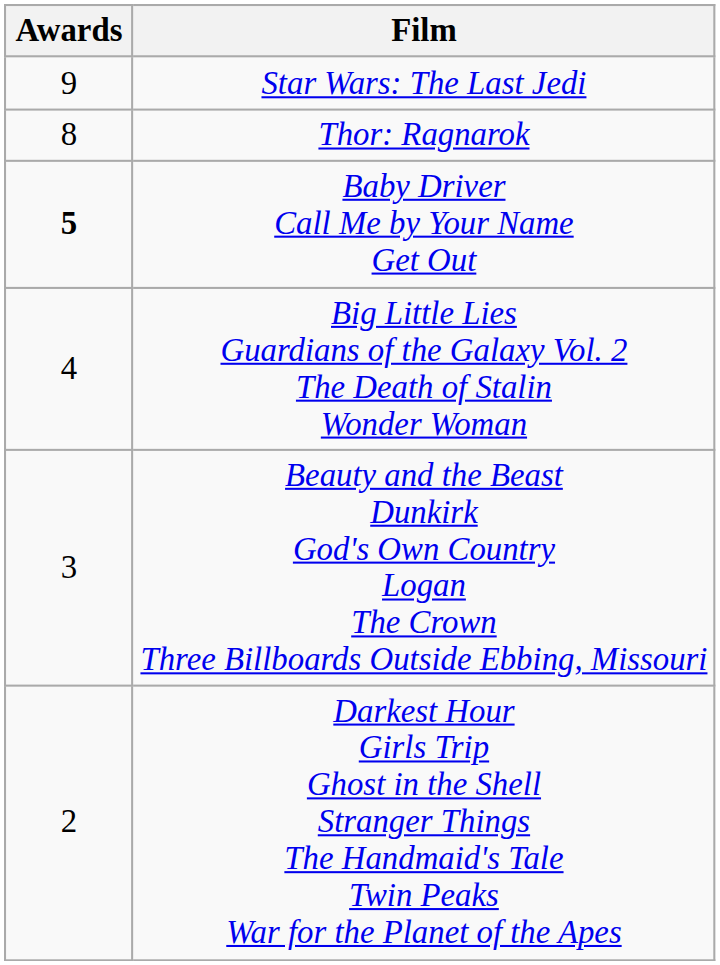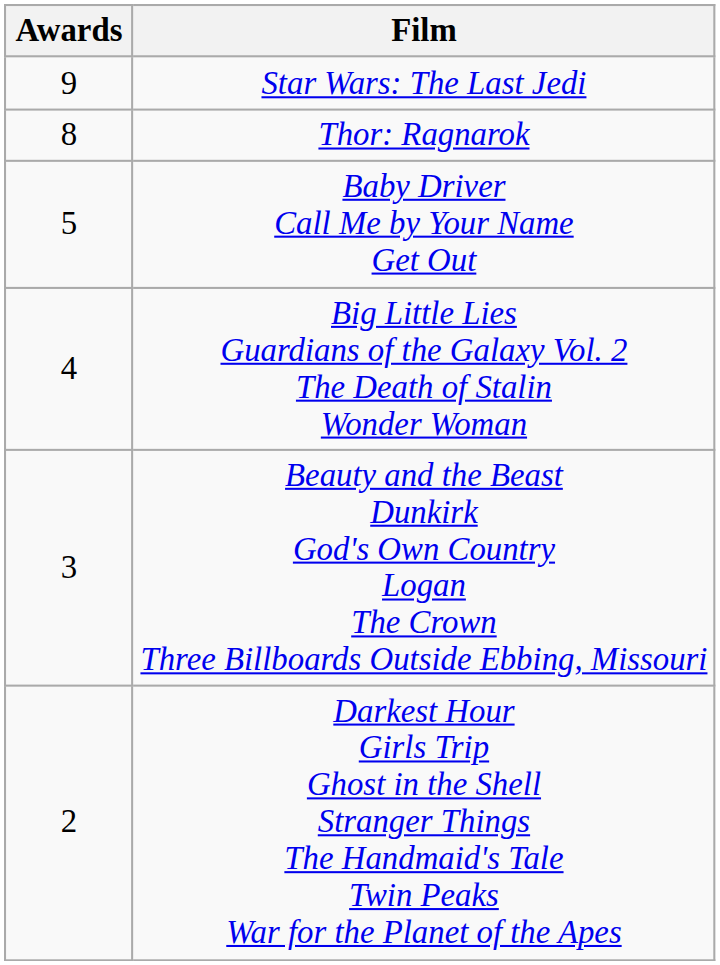(69, 223) bold -> (69, 223) normal
